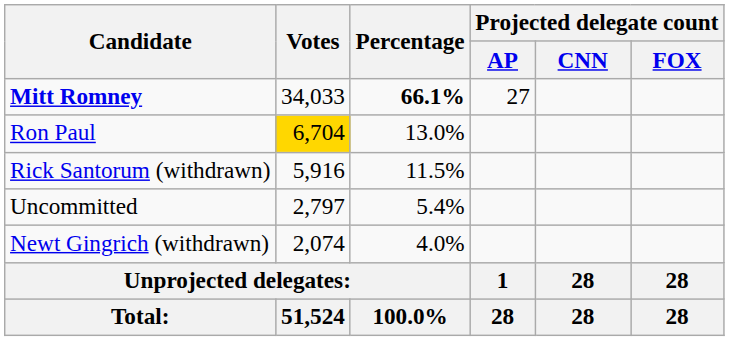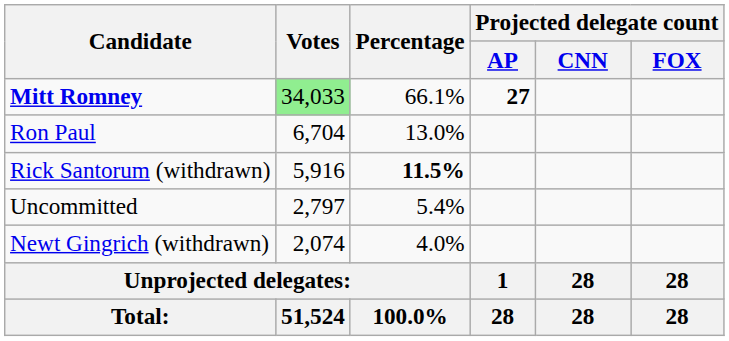(313, 96) no background -> (313, 96) lightgreen background
(433, 96) bold -> (435, 96) normal
(518, 96) normal -> (518, 96) bold
(319, 133) gold background -> (319, 133) no background
(435, 170) normal -> (433, 170) bold
